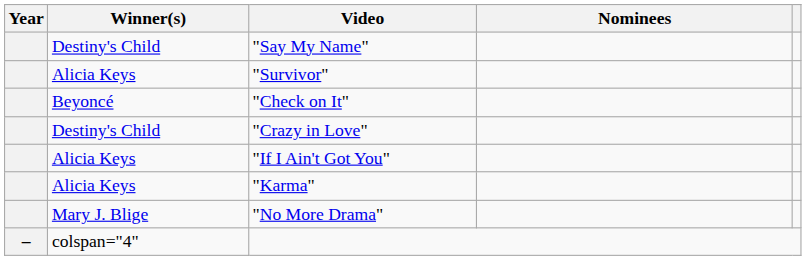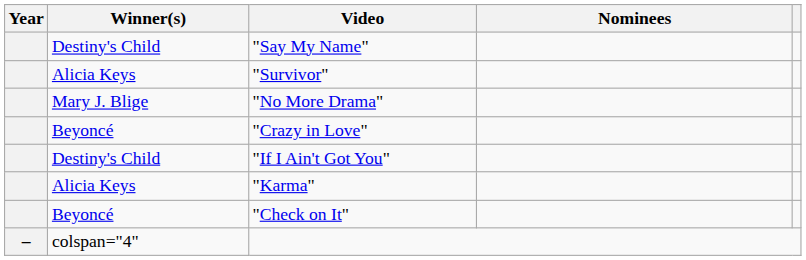rows swapped: (318, 213) <-> (301, 102)
(106, 130) Destiny's Child -> (83, 130) Beyoncé
(94, 158) Alicia Keys -> (106, 158) Destiny's Child
